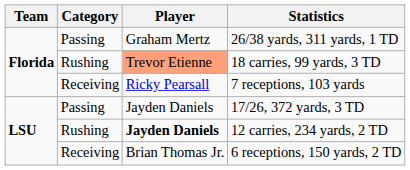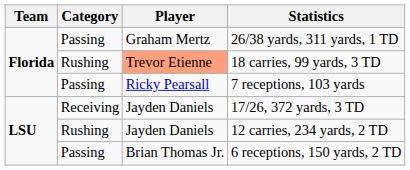(90, 84) Receiving -> (83, 84) Passing
(83, 107) Passing -> (90, 107) Receiving
(172, 130) bold -> (170, 130) normal
(90, 153) Receiving -> (83, 153) Passing
